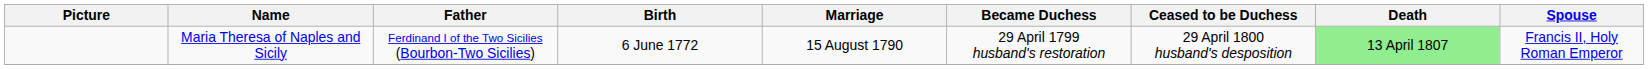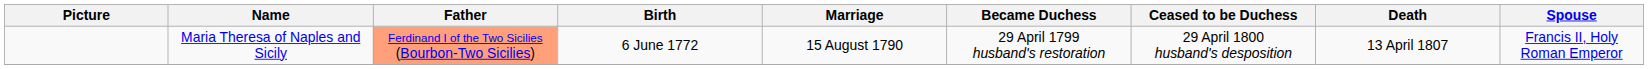(465, 46) no background -> (465, 46) lightsalmon background
(1408, 45) lightgreen background -> (1408, 45) no background
